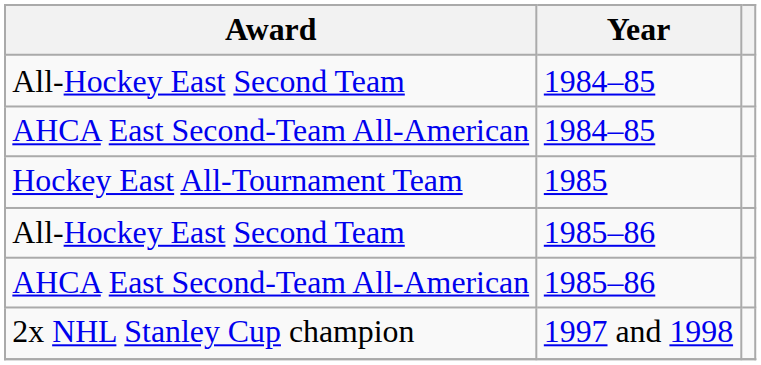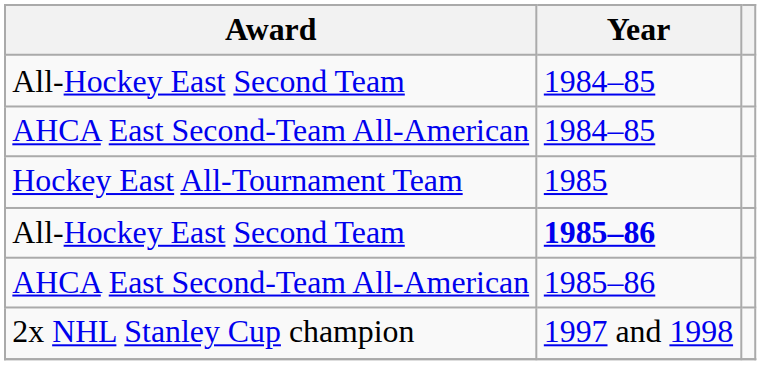(600, 231) normal -> (600, 231) bold
